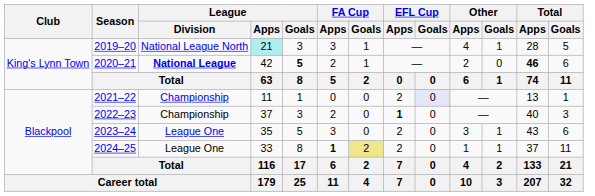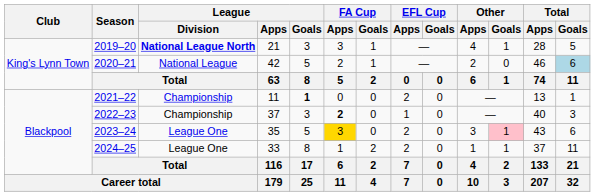(195, 47) normal -> (198, 47) bold
(267, 47) paleturquoise background -> (274, 47) no background
(195, 64) bold -> (198, 64) normal
(300, 64) bold -> (307, 64) normal
(532, 64) bold -> (540, 64) normal
(566, 64) no background -> (573, 64) lightblue background
(300, 98) normal -> (307, 98) bold
(433, 98) lavender background -> (440, 98) no background
(333, 115) normal -> (340, 115) bold
(399, 115) bold -> (407, 115) normal
(333, 132) no background -> (340, 132) gold background
(499, 132) no background -> (506, 132) pink background
(333, 149) bold -> (340, 149) normal
(366, 149) khaki background -> (373, 149) no background
